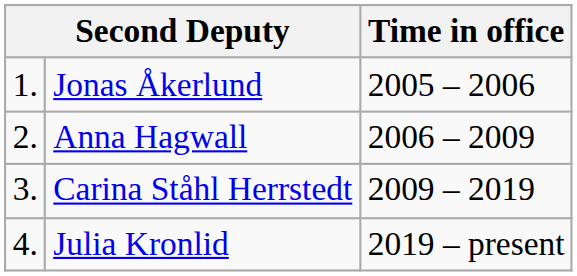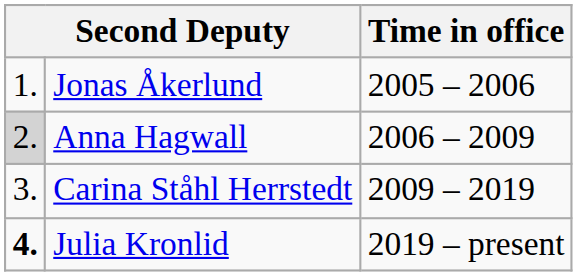(25, 137) no background -> (25, 137) lightgrey background
(25, 243) normal -> (25, 243) bold
